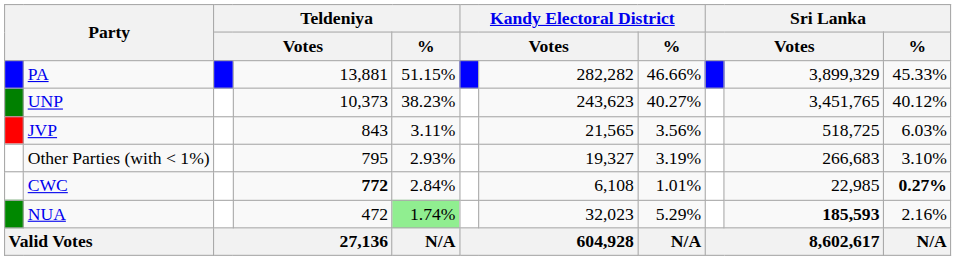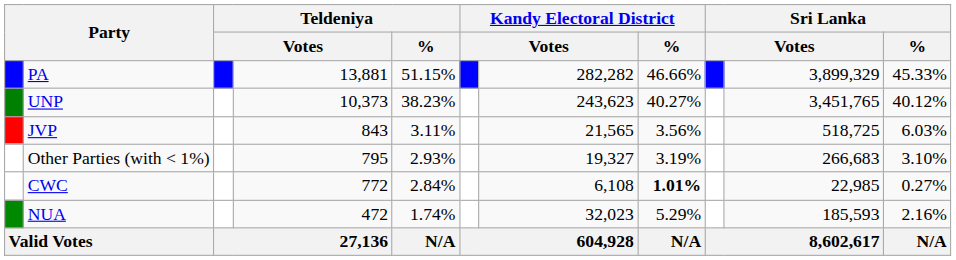(375, 185) bold -> (375, 185) normal
(678, 185) normal -> (677, 185) bold
(923, 185) bold -> (924, 185) normal
(433, 213) lightgreen background -> (433, 213) no background
(851, 213) bold -> (851, 213) normal
